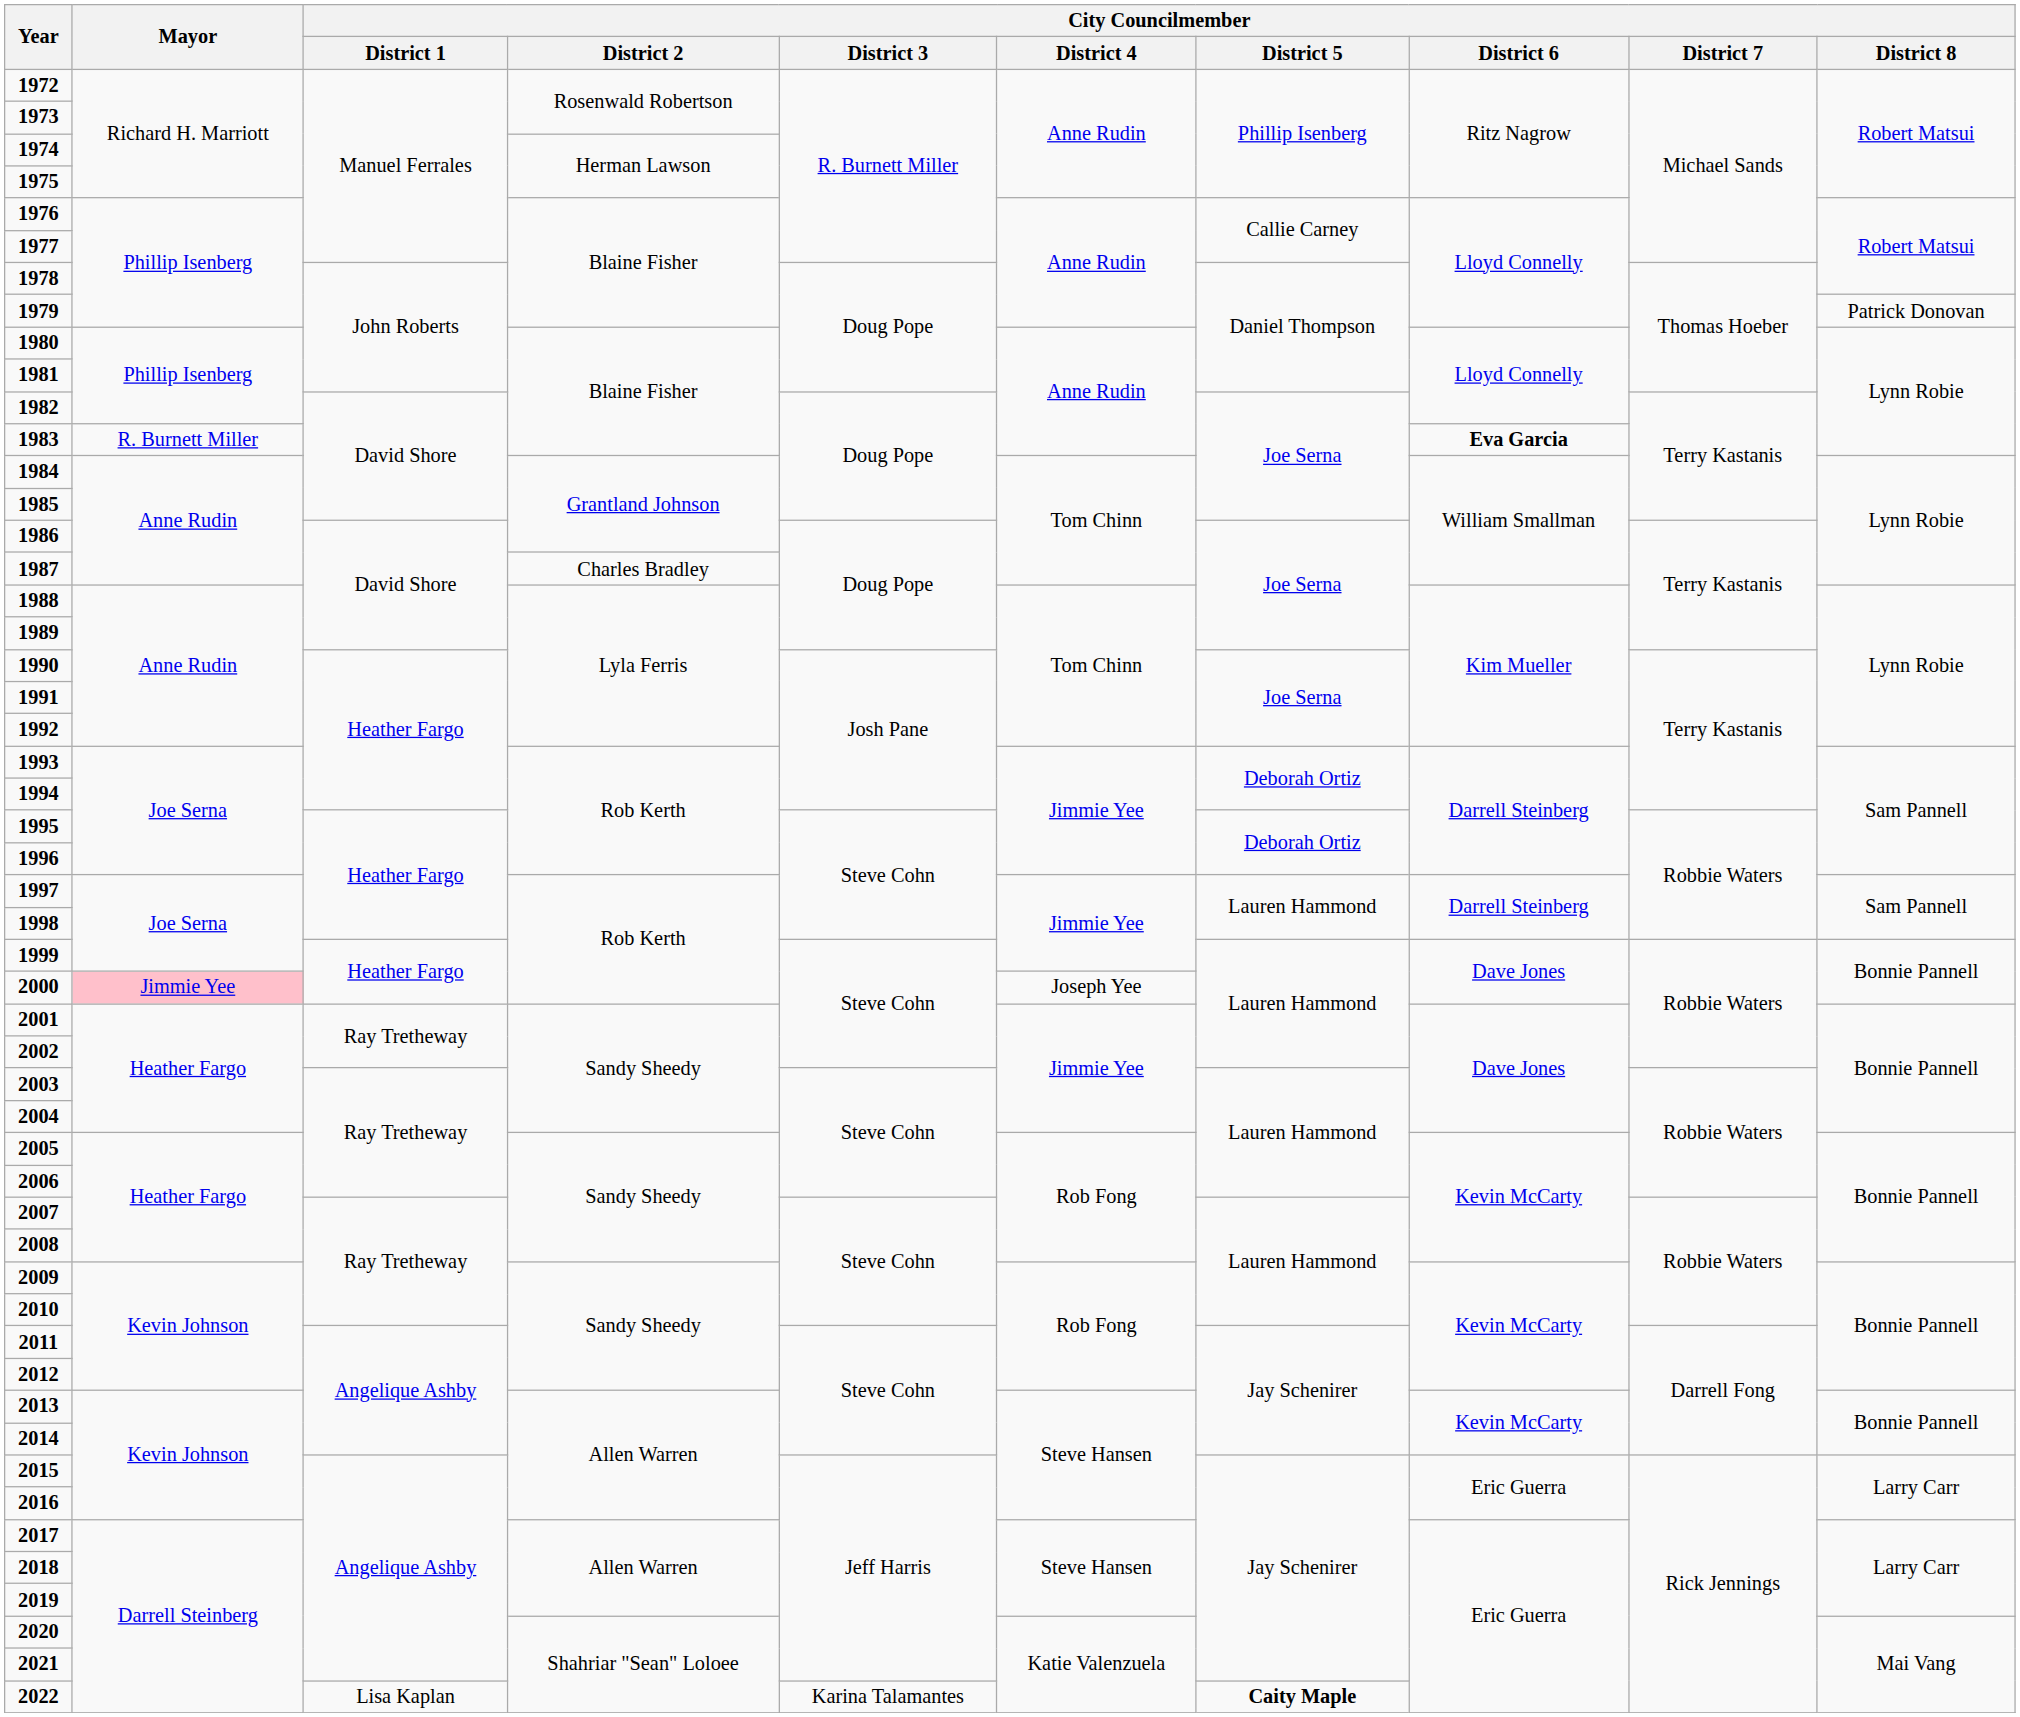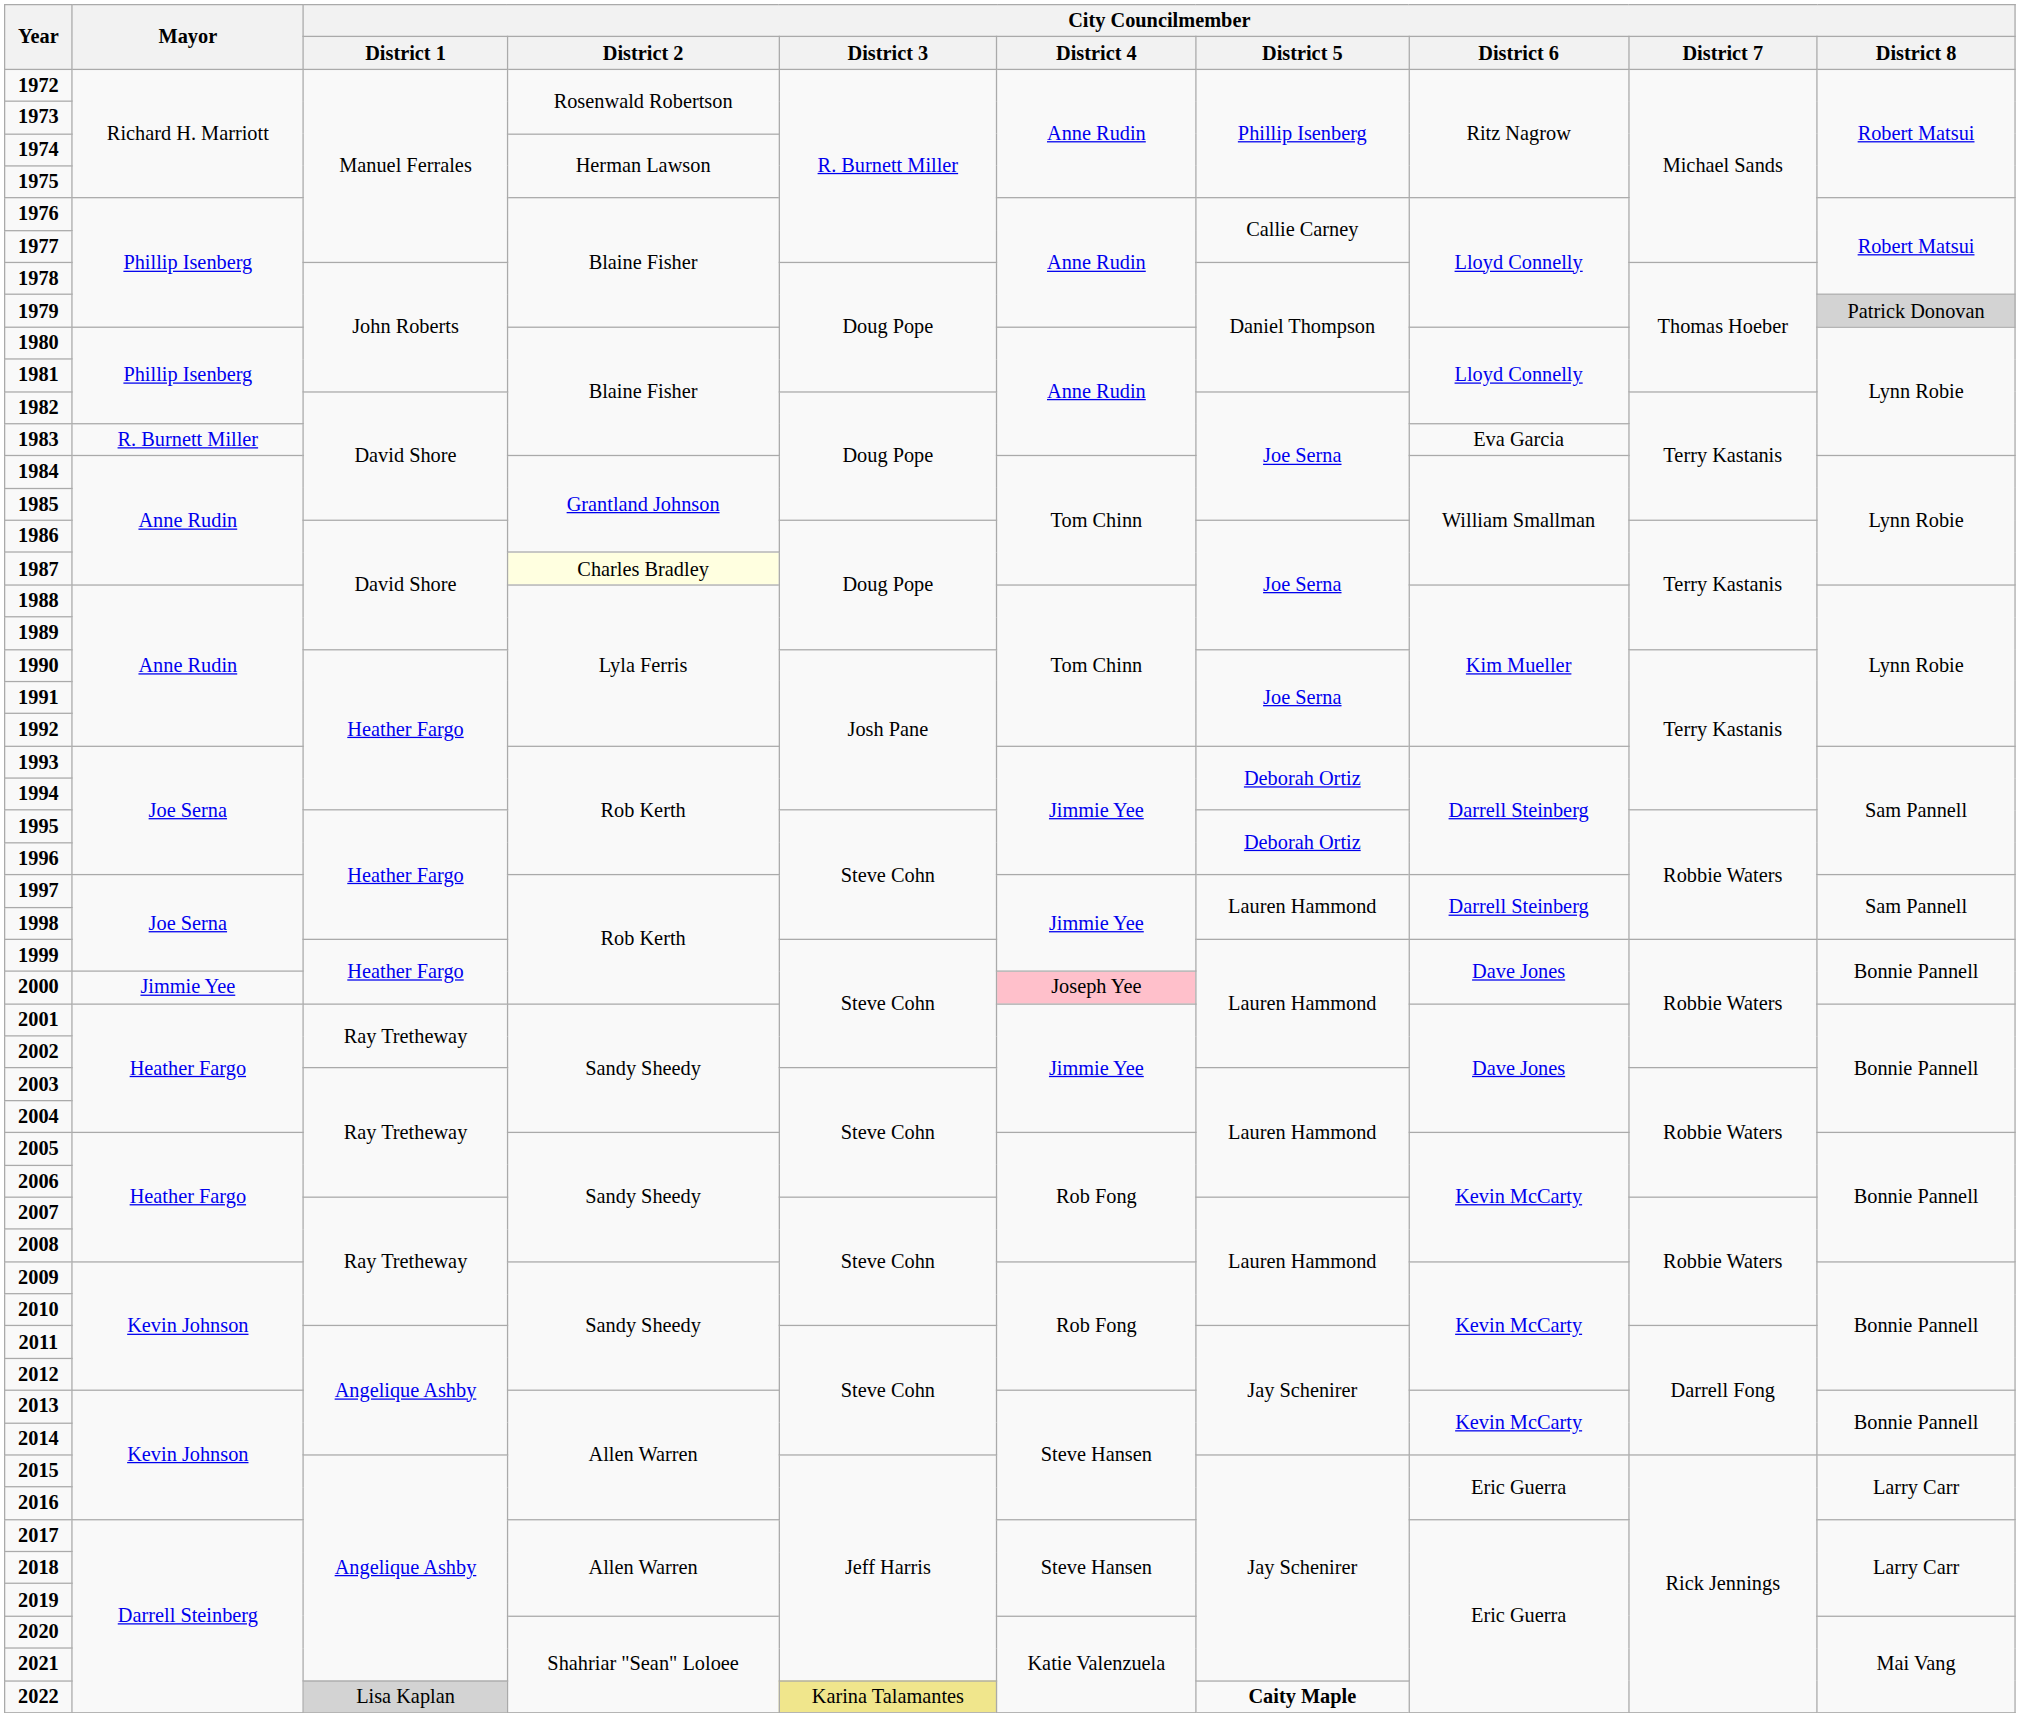(1916, 310) no background -> (1916, 310) lightgrey background
(1519, 439) bold -> (1519, 439) normal
(643, 568) no background -> (643, 568) lightyellow background
(188, 987) pink background -> (188, 987) no background
(1096, 987) no background -> (1096, 987) pink background
(405, 1696) no background -> (405, 1696) lightgrey background
(888, 1696) no background -> (888, 1696) khaki background
